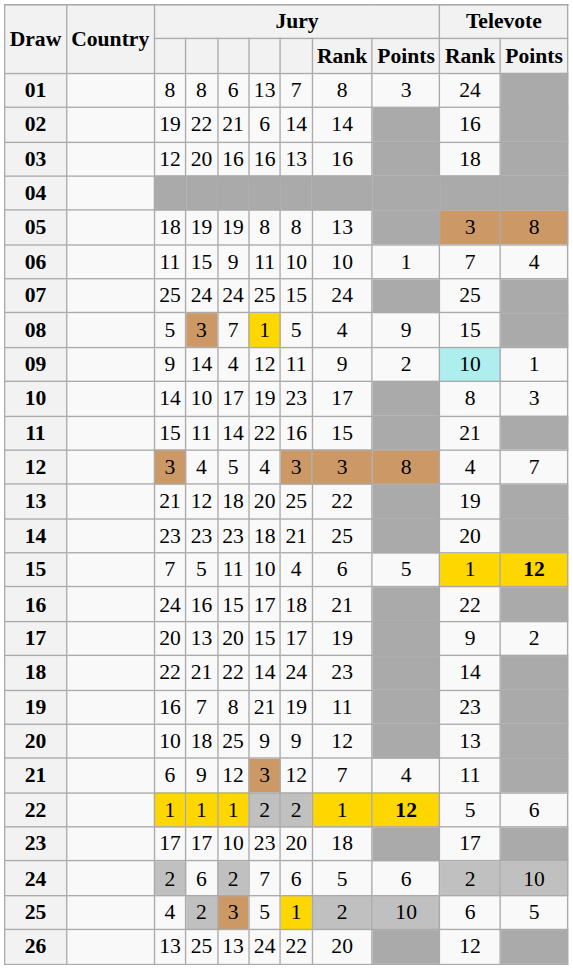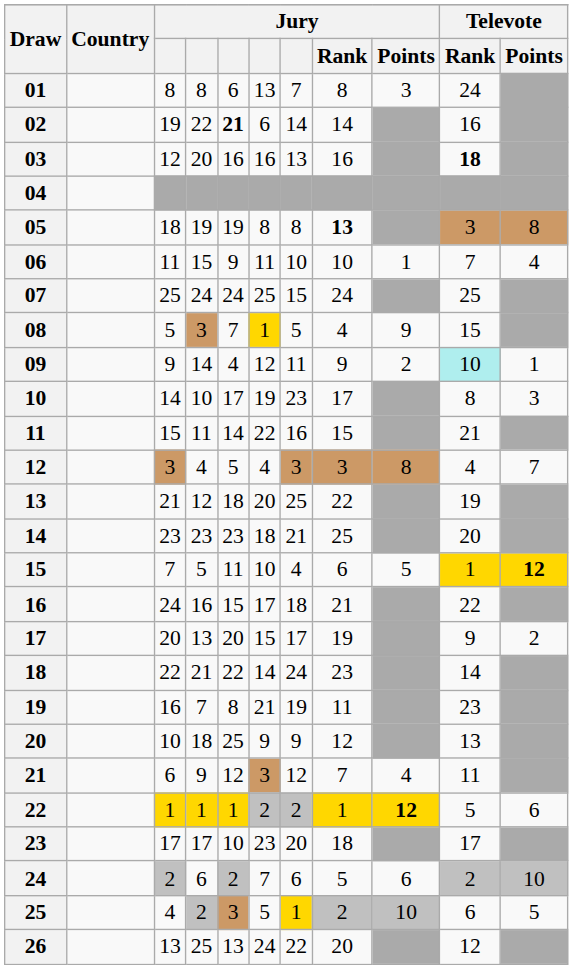(233, 124) normal -> (233, 124) bold
(470, 158) normal -> (470, 158) bold
(342, 227) normal -> (342, 227) bold
